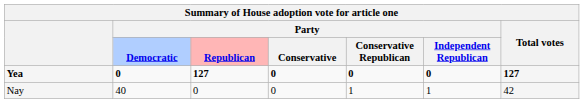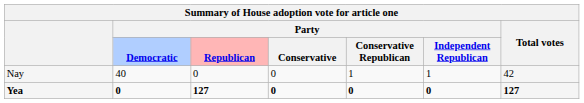rows swapped: (15, 73) <-> (15, 90)
